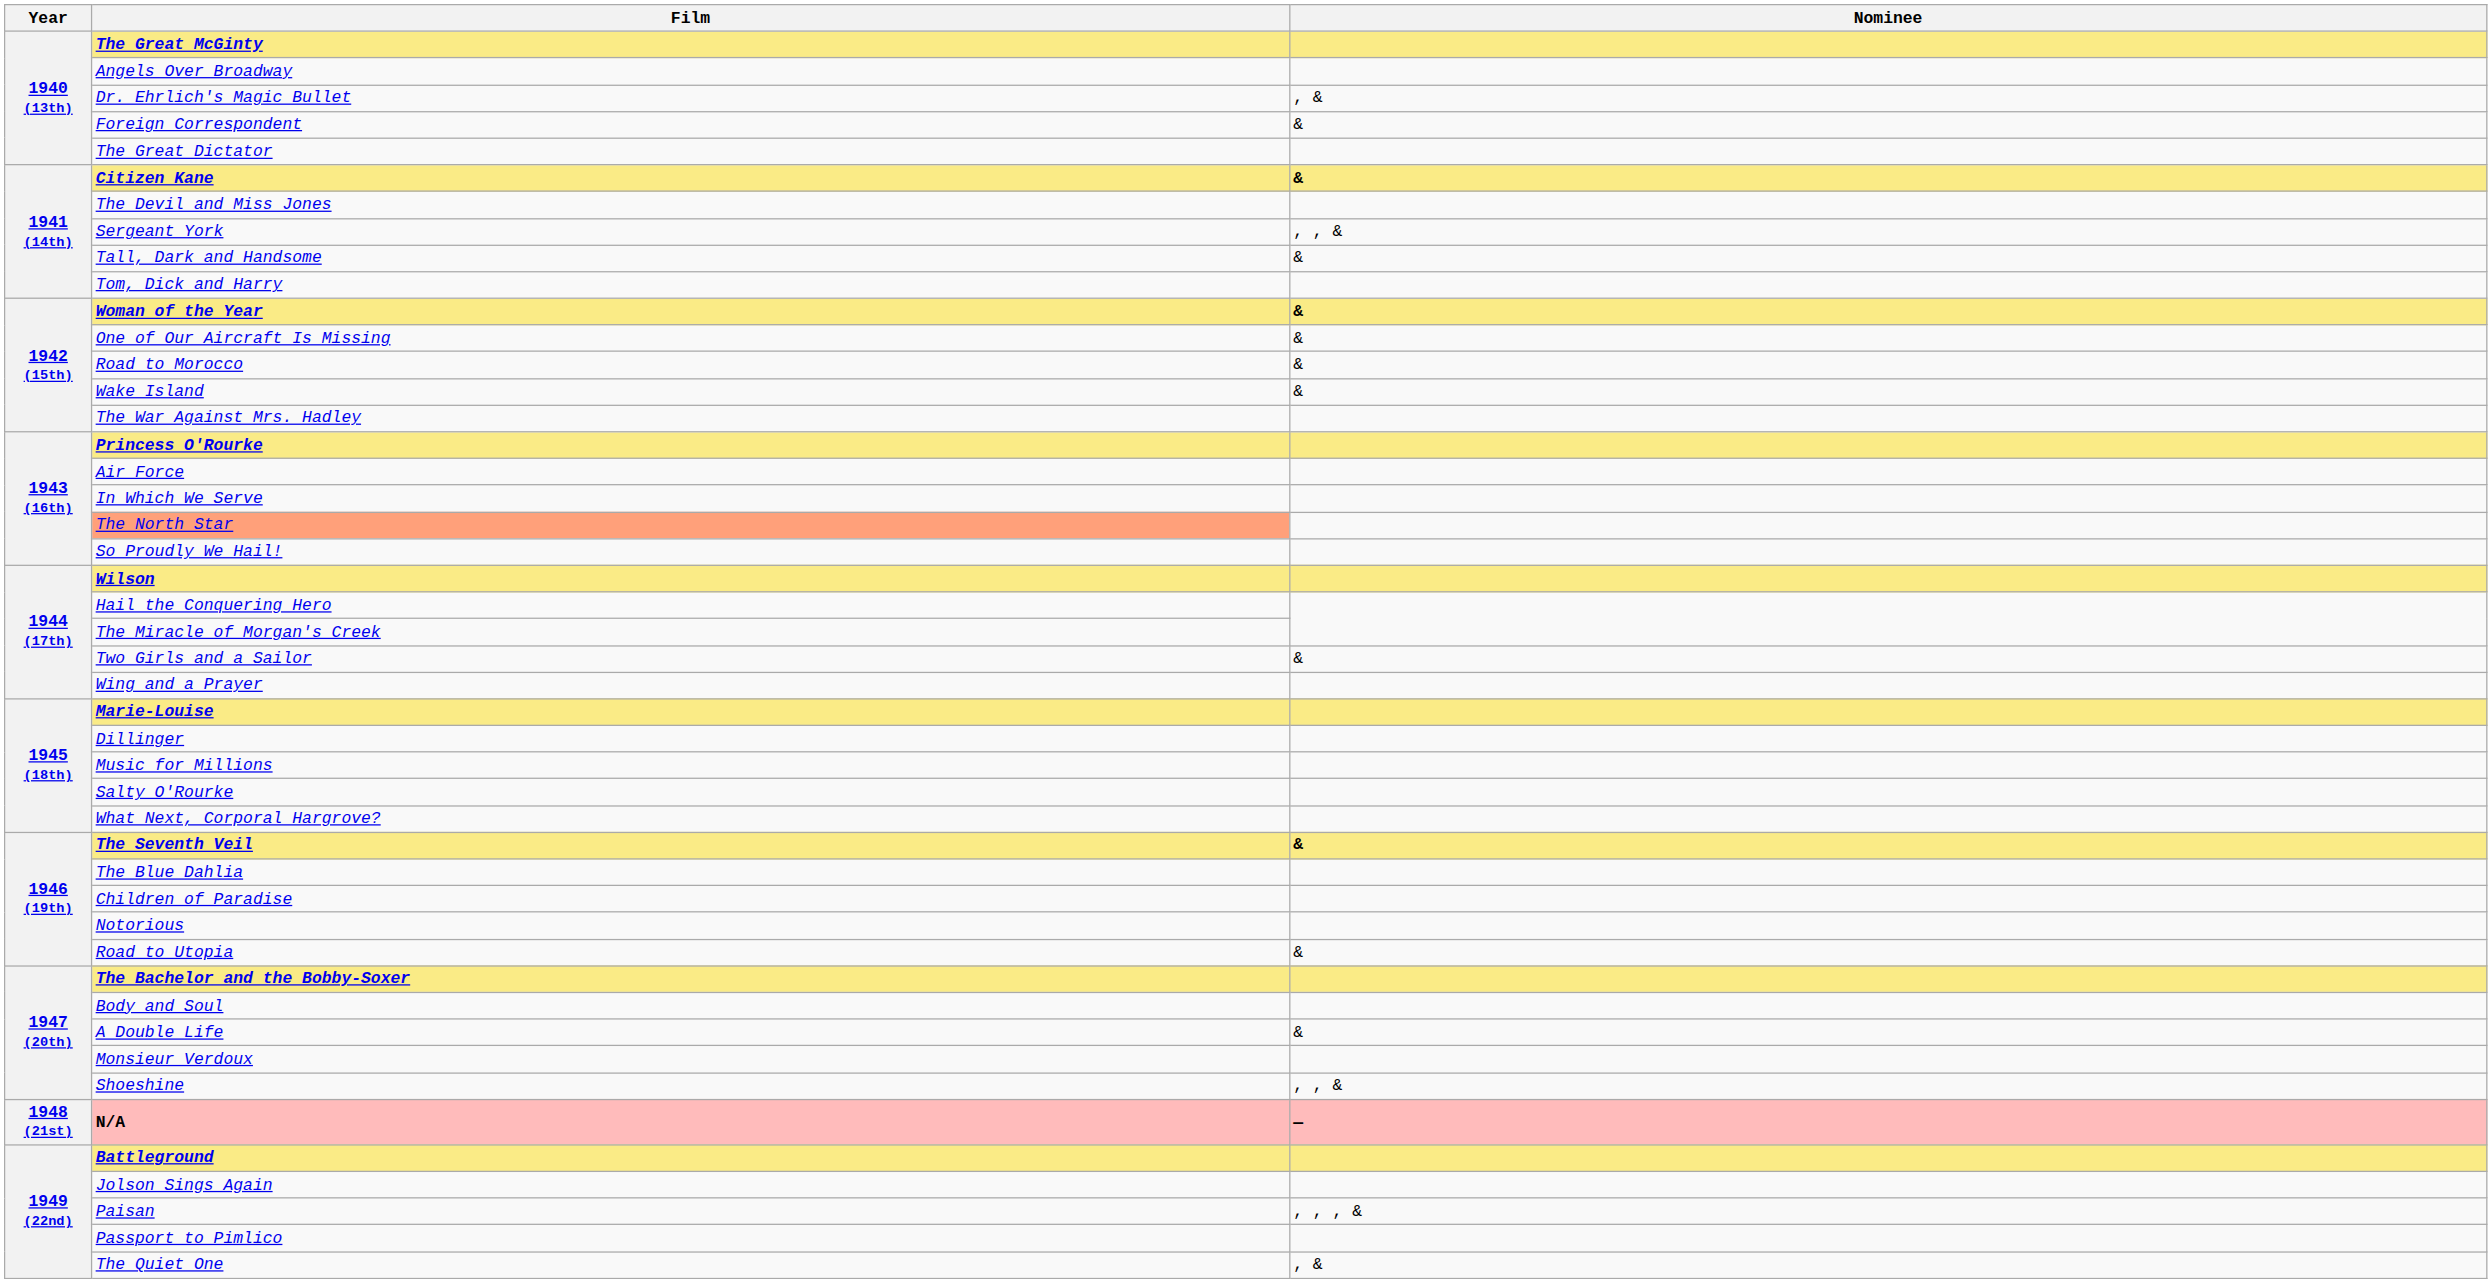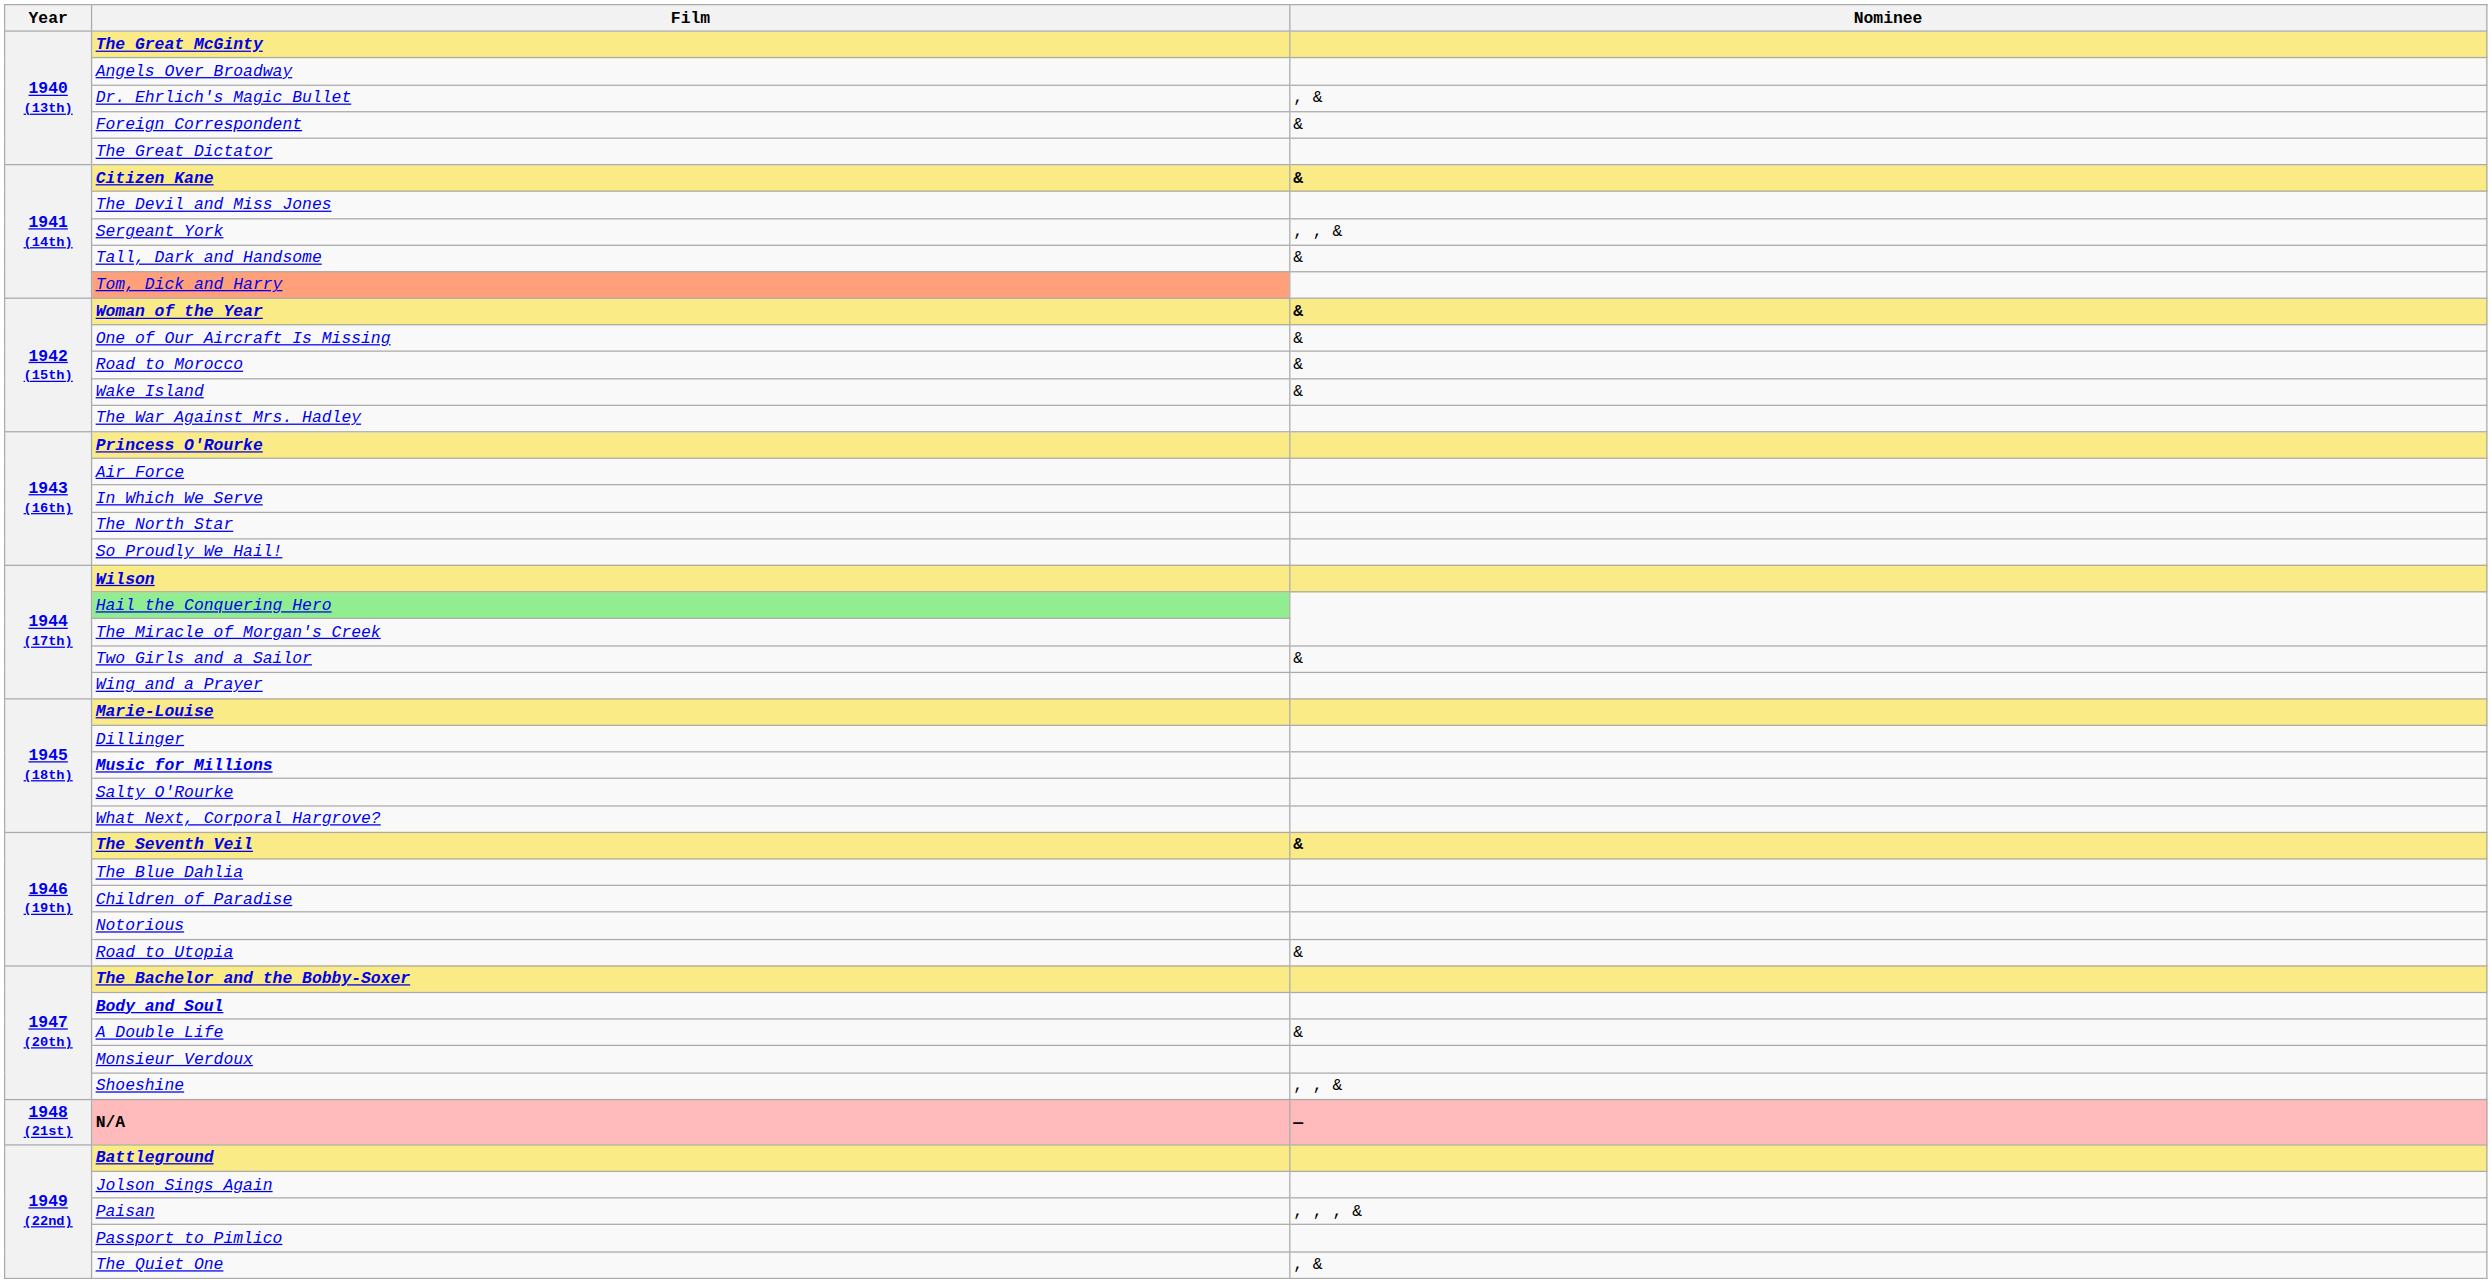(189, 285) no background -> (189, 285) lightsalmon background
(164, 525) lightsalmon background -> (164, 525) no background
(214, 605) no background -> (214, 605) lightgreen background
(184, 765) normal -> (184, 765) bold
(160, 1006) normal -> (160, 1006) bold
